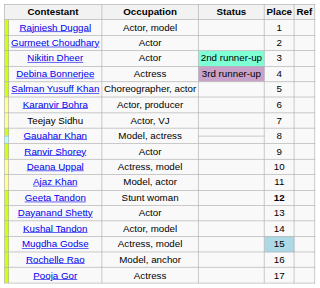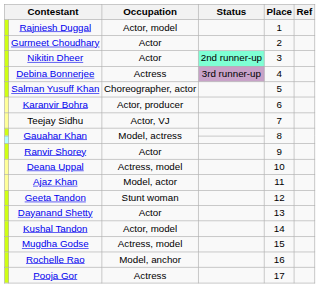(279, 197) bold -> (279, 197) normal
(279, 244) lightblue background -> (279, 244) no background
